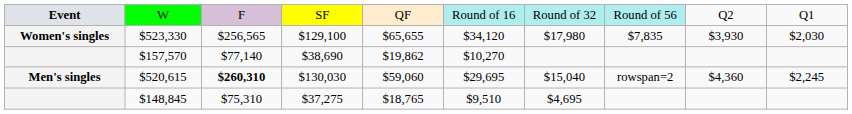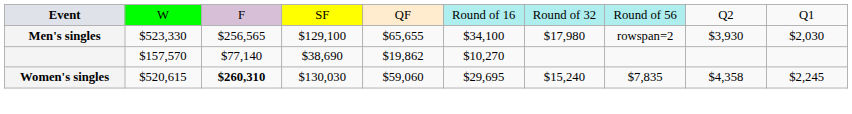(65, 36) Women's singles -> (65, 36) Men's singles
(484, 36) $34,120 -> (484, 36) $34,100
(645, 36) $7,835 -> (645, 36) rowspan=2
(65, 78) Men's singles -> (65, 78) Women's singles
(564, 78) $15,040 -> (564, 78) $15,240
(645, 78) rowspan=2 -> (645, 78) $7,835
(726, 78) $4,360 -> (726, 78) $4,358
- row: (163, 98)
